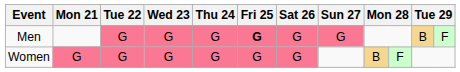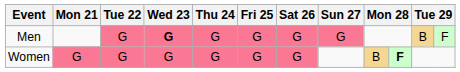(168, 36) normal -> (168, 36) bold
(257, 36) bold -> (257, 36) normal
(400, 57) normal -> (400, 57) bold
